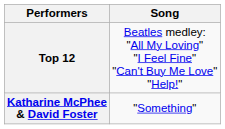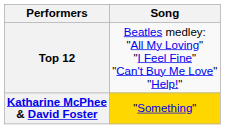(165, 108) no background -> (165, 108) gold background
